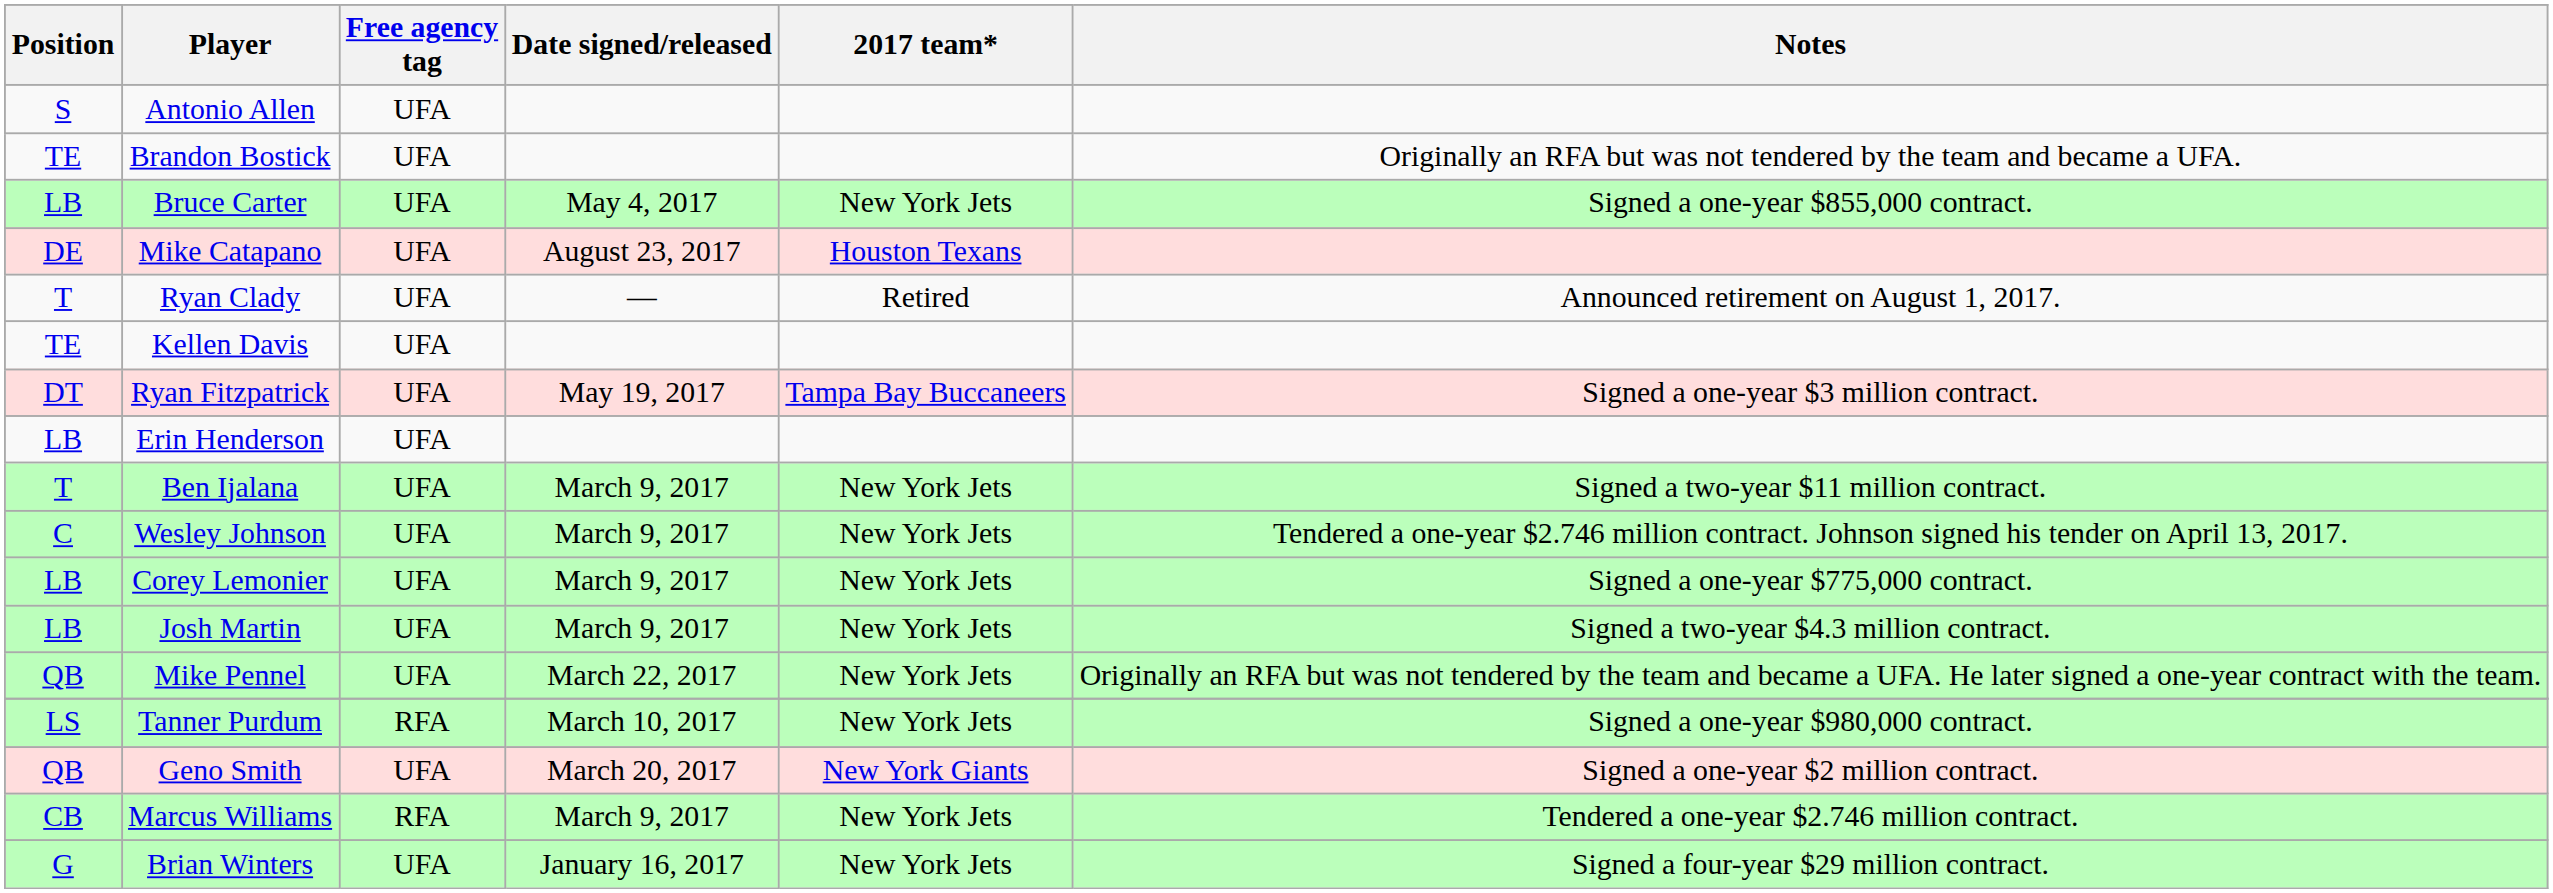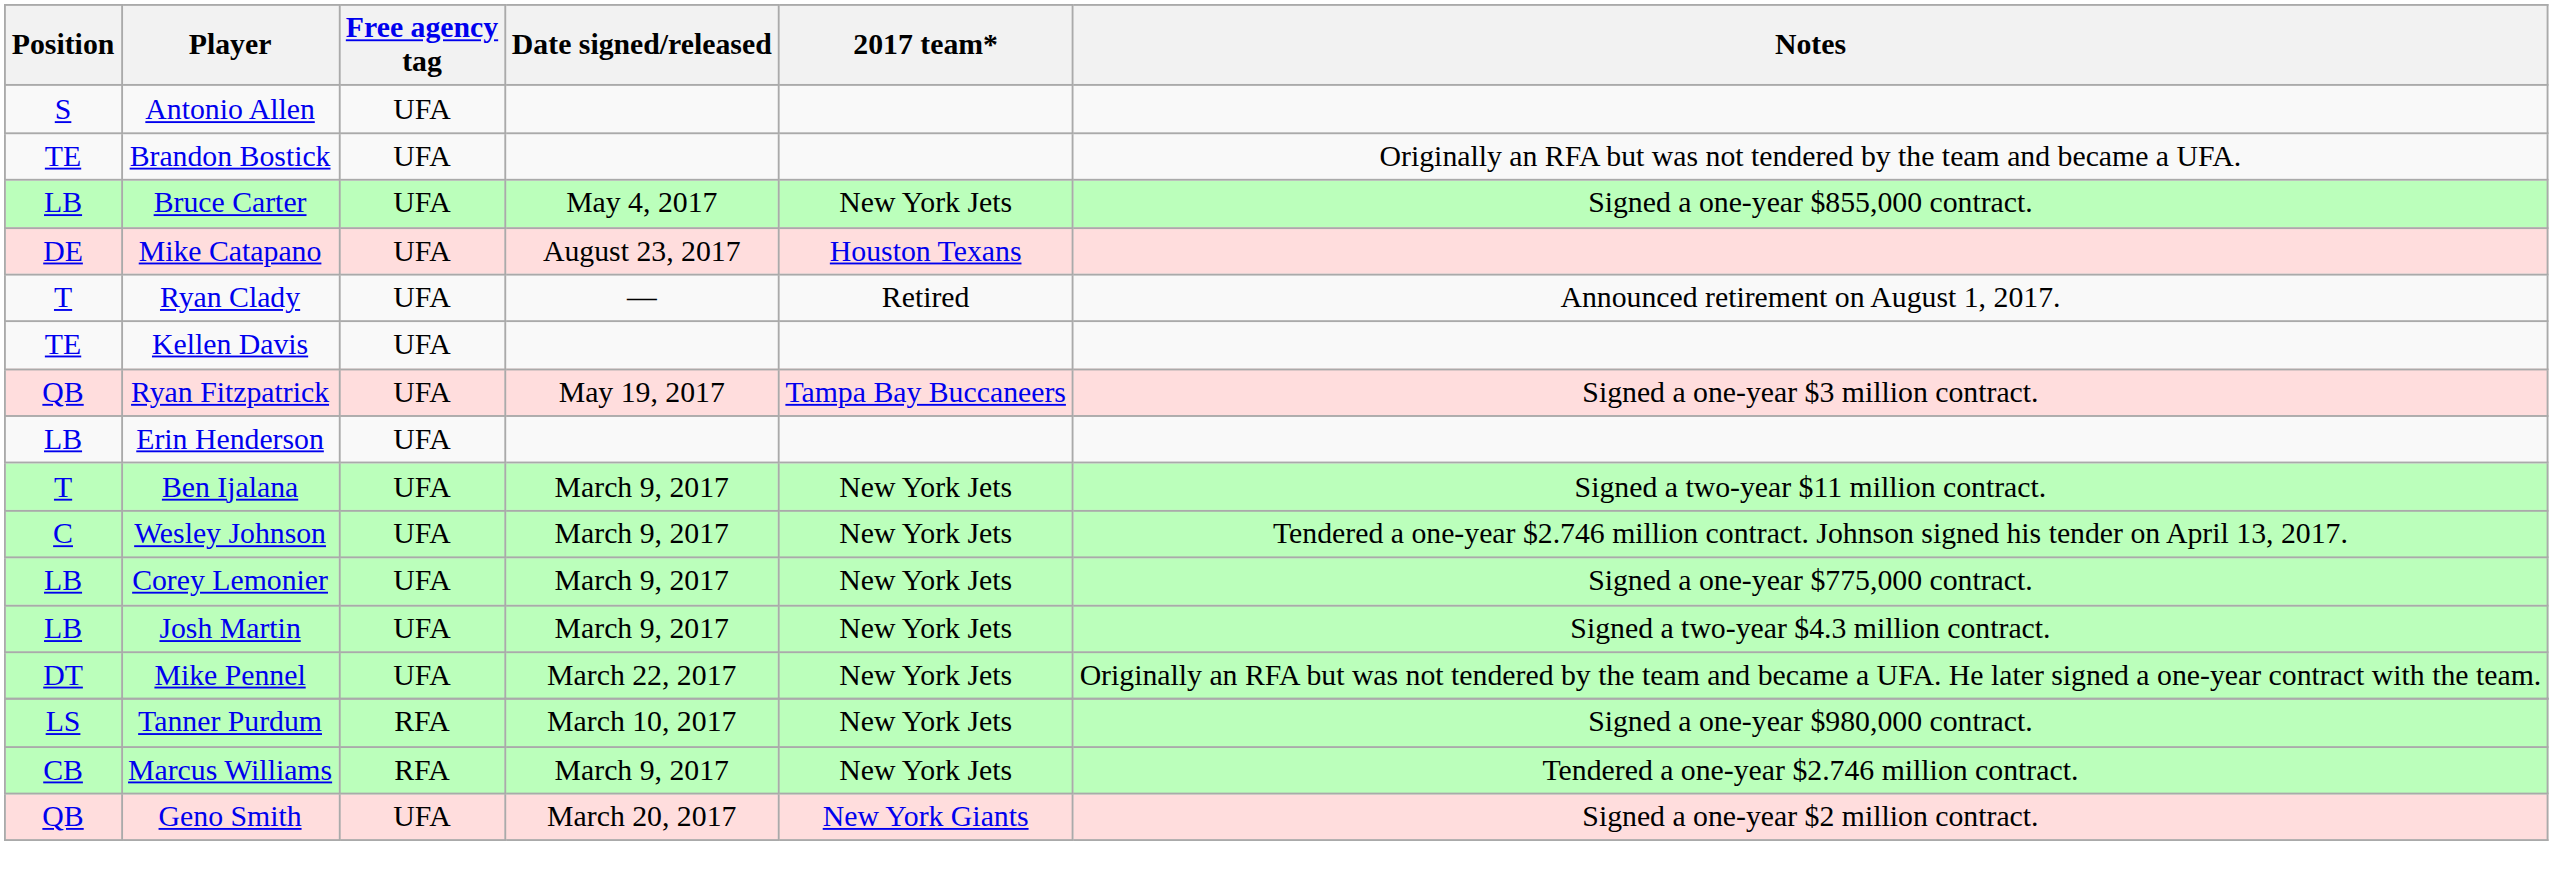(63, 391) DT -> (63, 391) QB
(63, 675) QB -> (63, 675) DT
rows swapped: (230, 769) <-> (230, 816)
- row: (230, 863)
